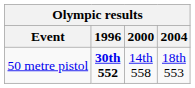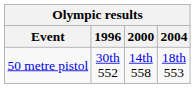(108, 65) bold -> (108, 65) normal
